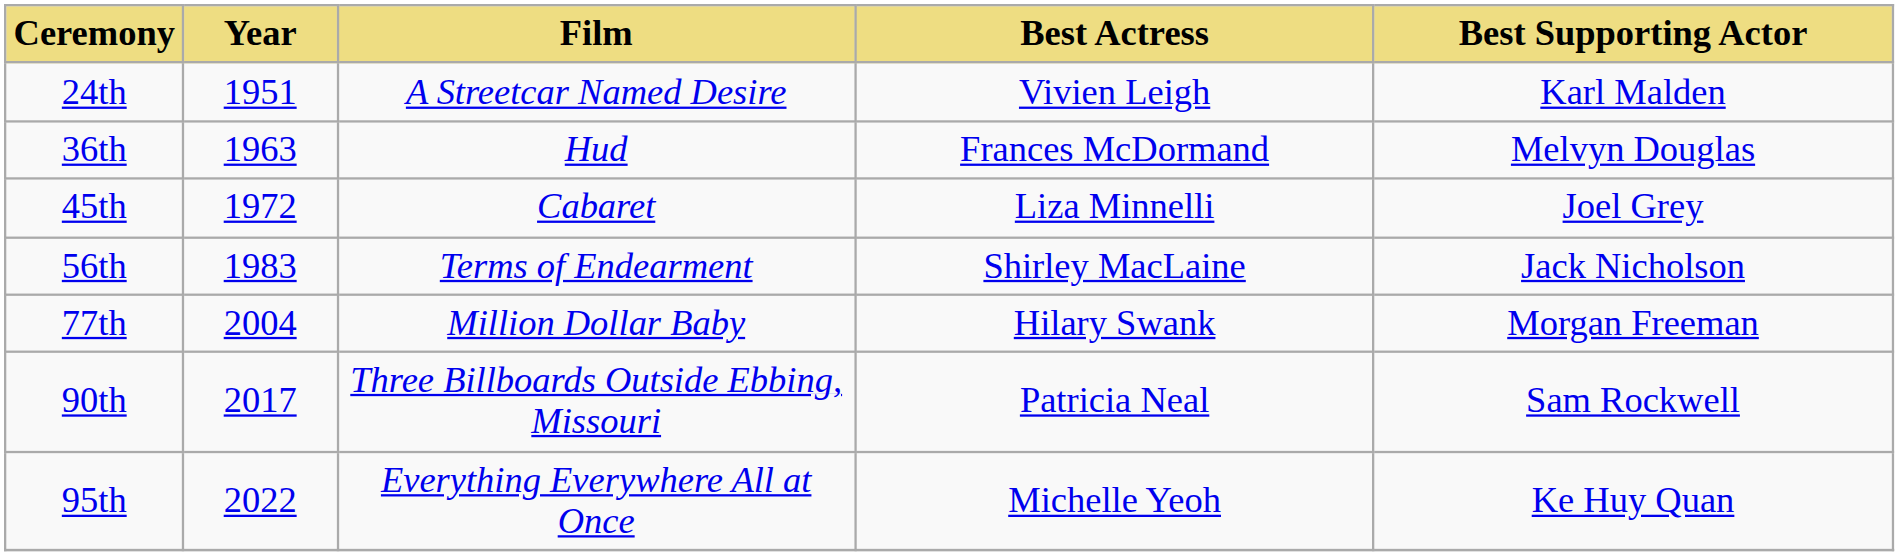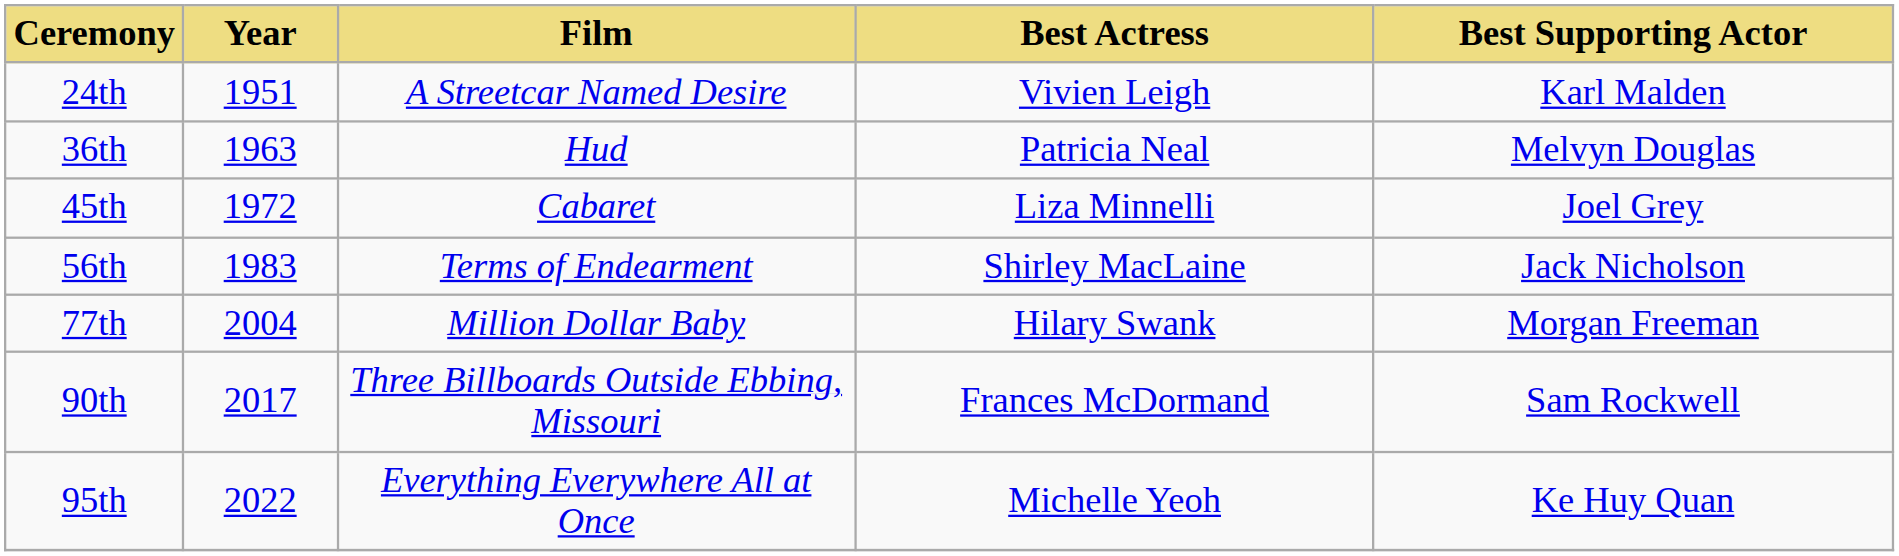(1115, 149) Frances McDormand -> (1115, 149) Patricia Neal
(1115, 401) Patricia Neal -> (1115, 401) Frances McDormand
